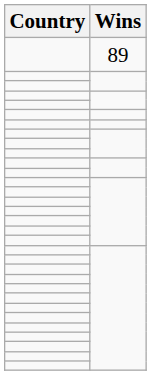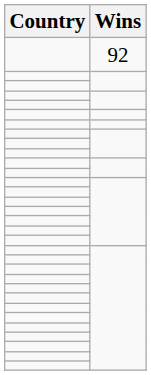(118, 54) 89 -> (118, 54) 92
